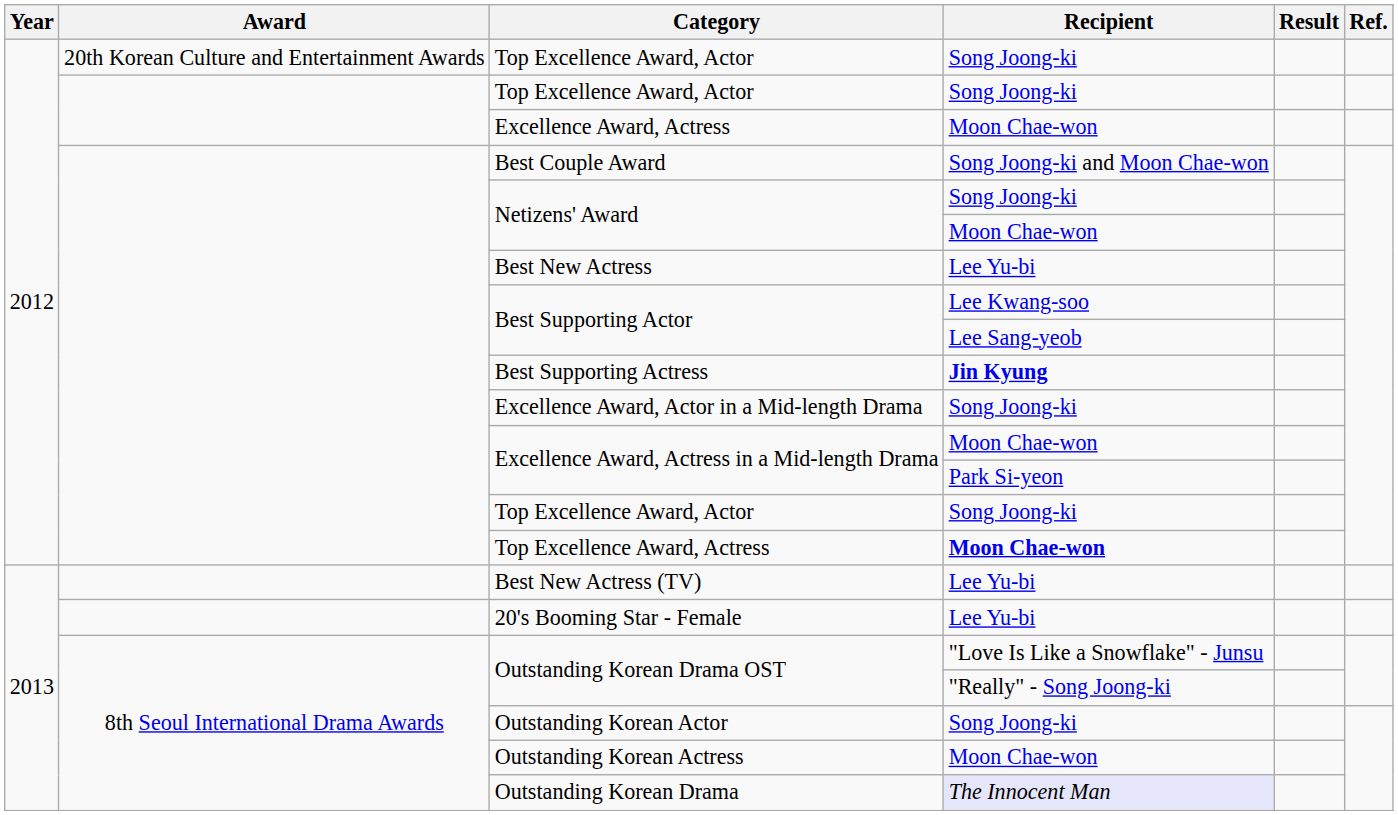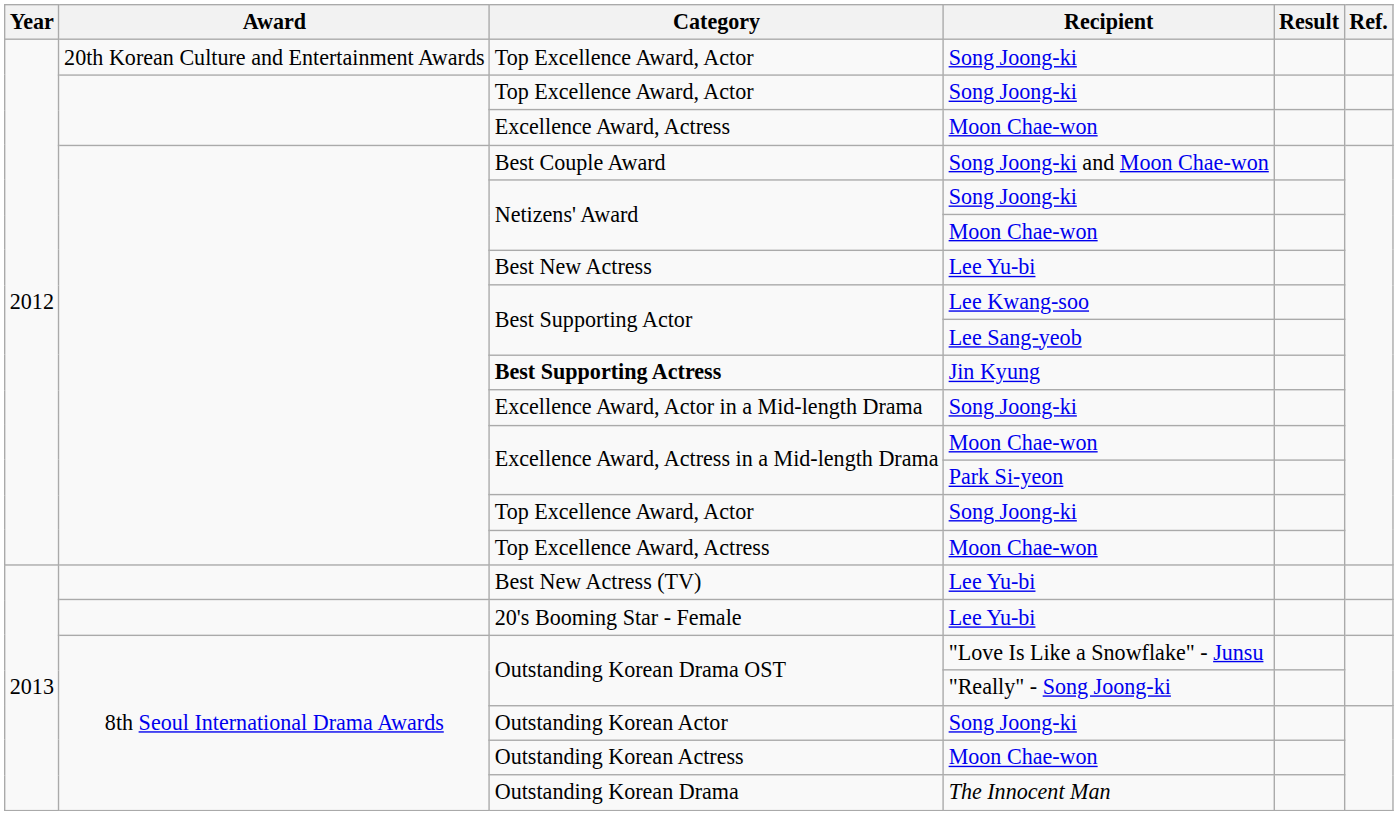(601, 372) normal -> (608, 372) bold
(998, 372) bold -> (994, 372) normal
(1027, 547) bold -> (1023, 547) normal
(1030, 792) lavender background -> (1030, 792) no background
